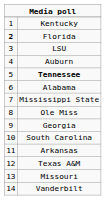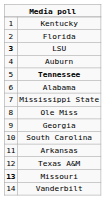(11, 36) bold -> (11, 36) normal
(11, 49) normal -> (11, 49) bold
(11, 176) normal -> (11, 176) bold
